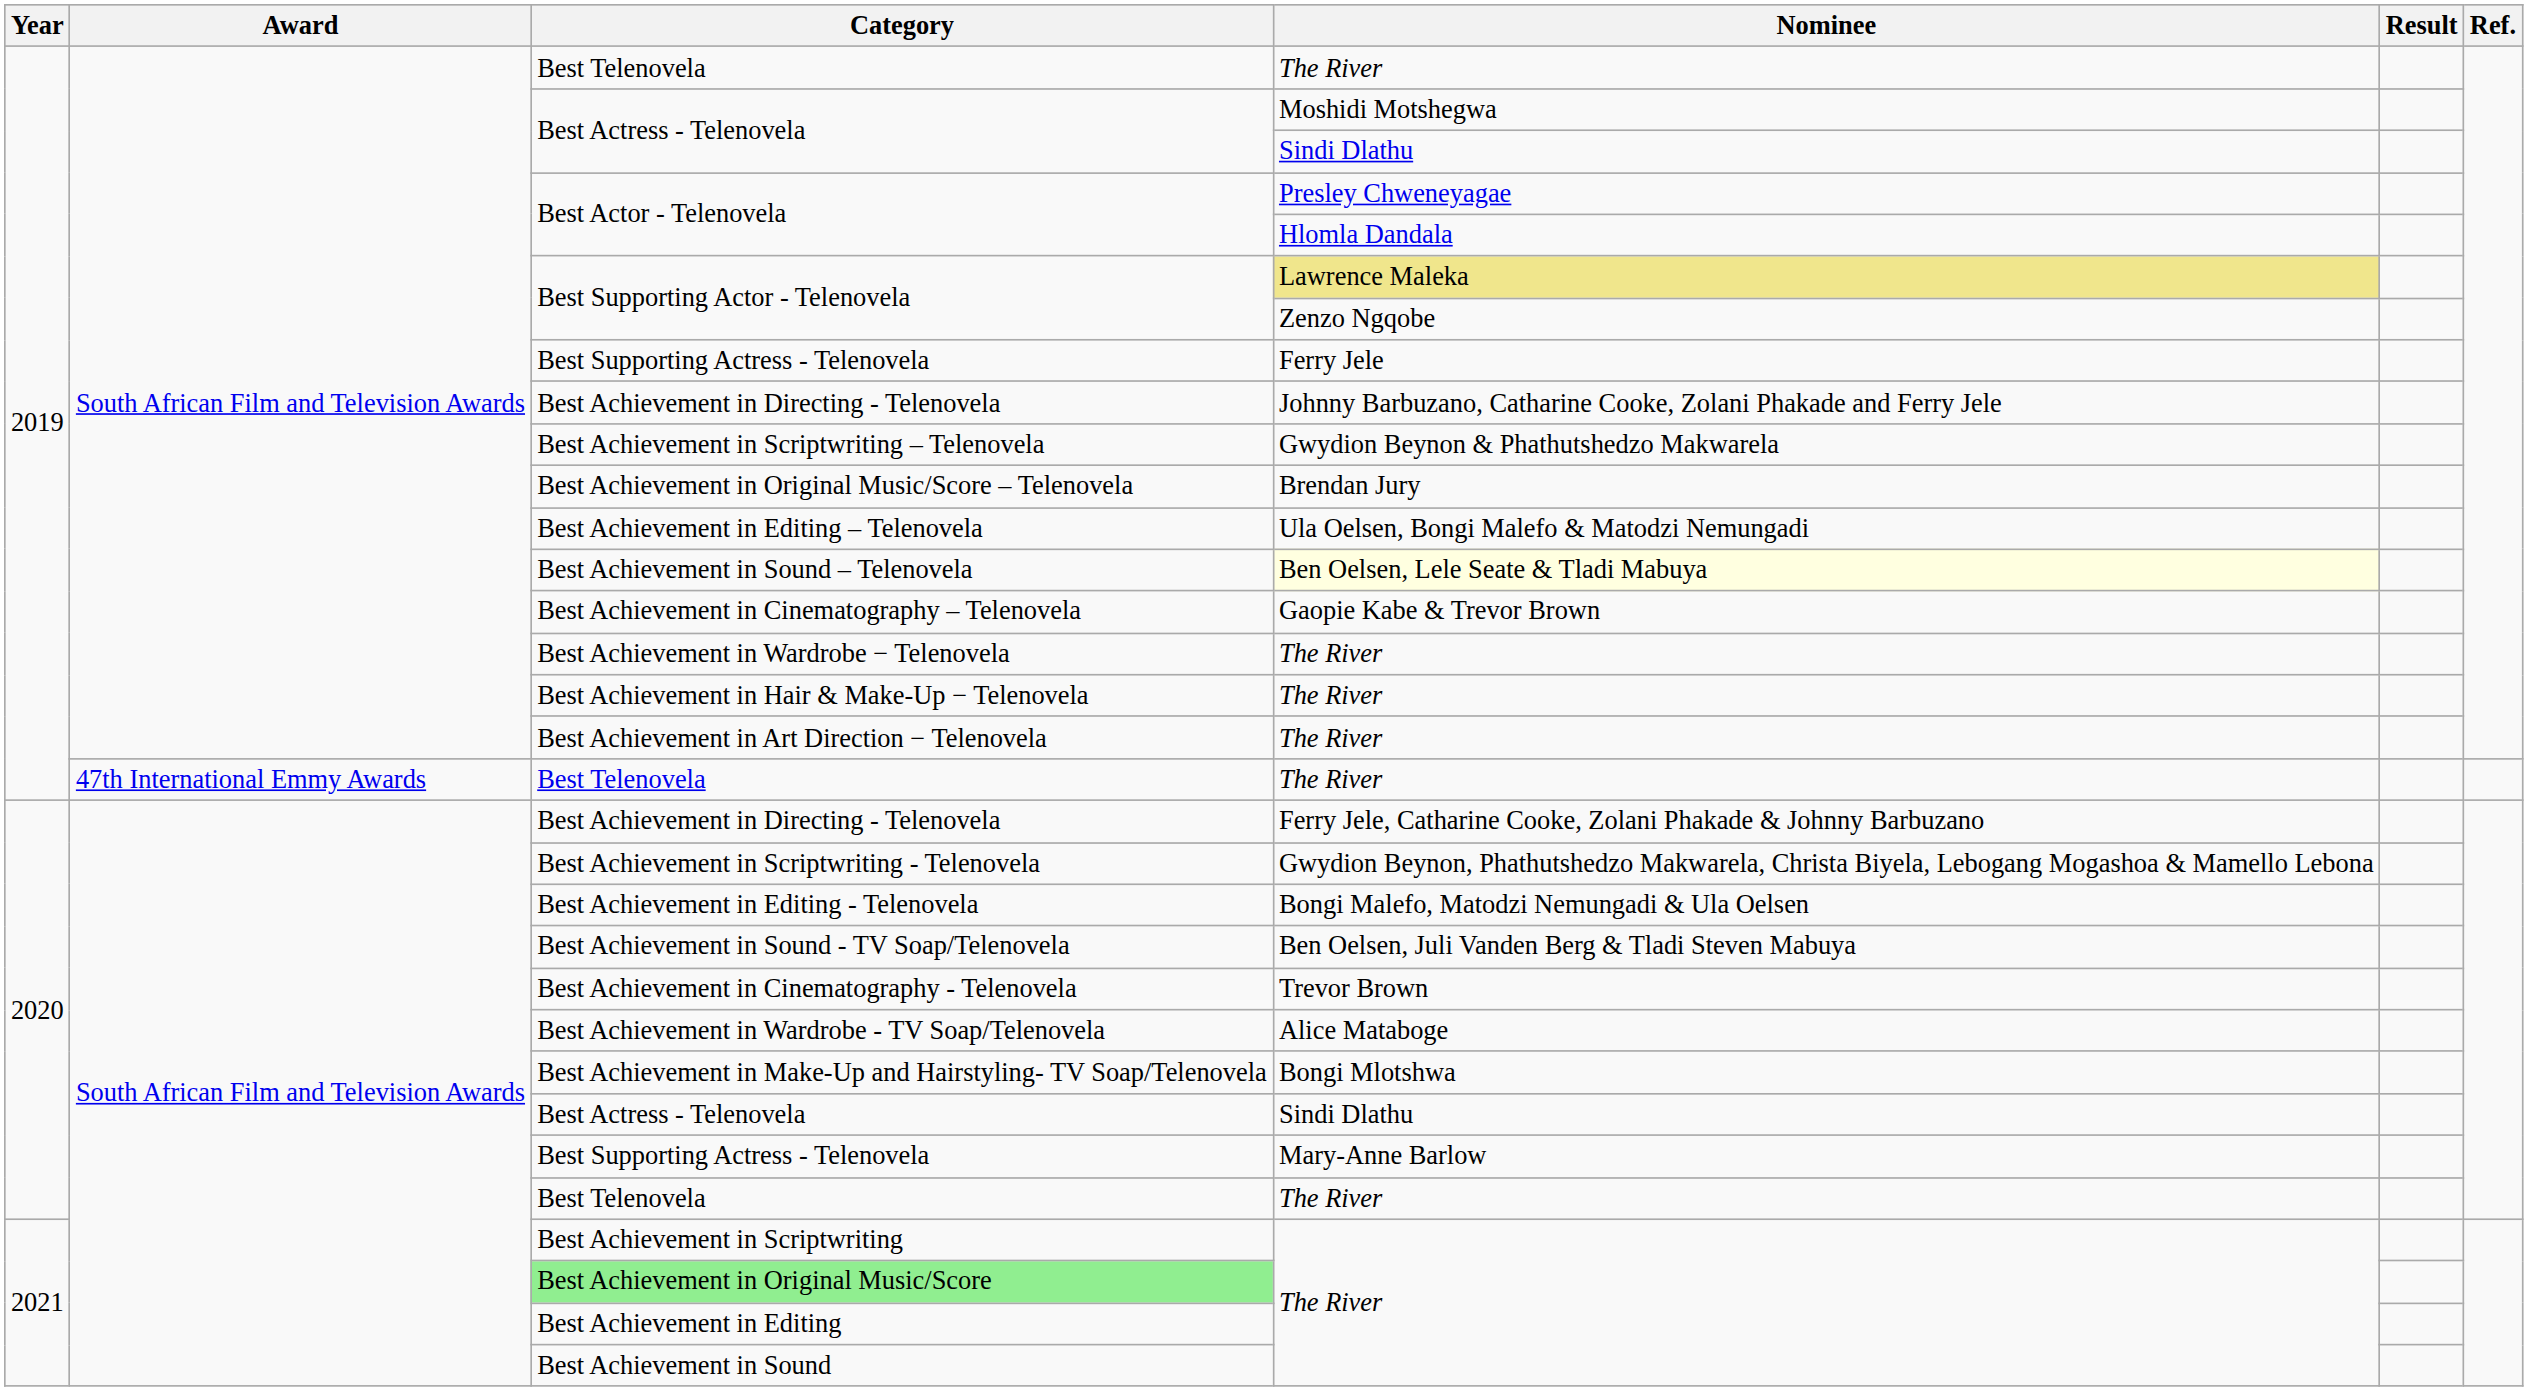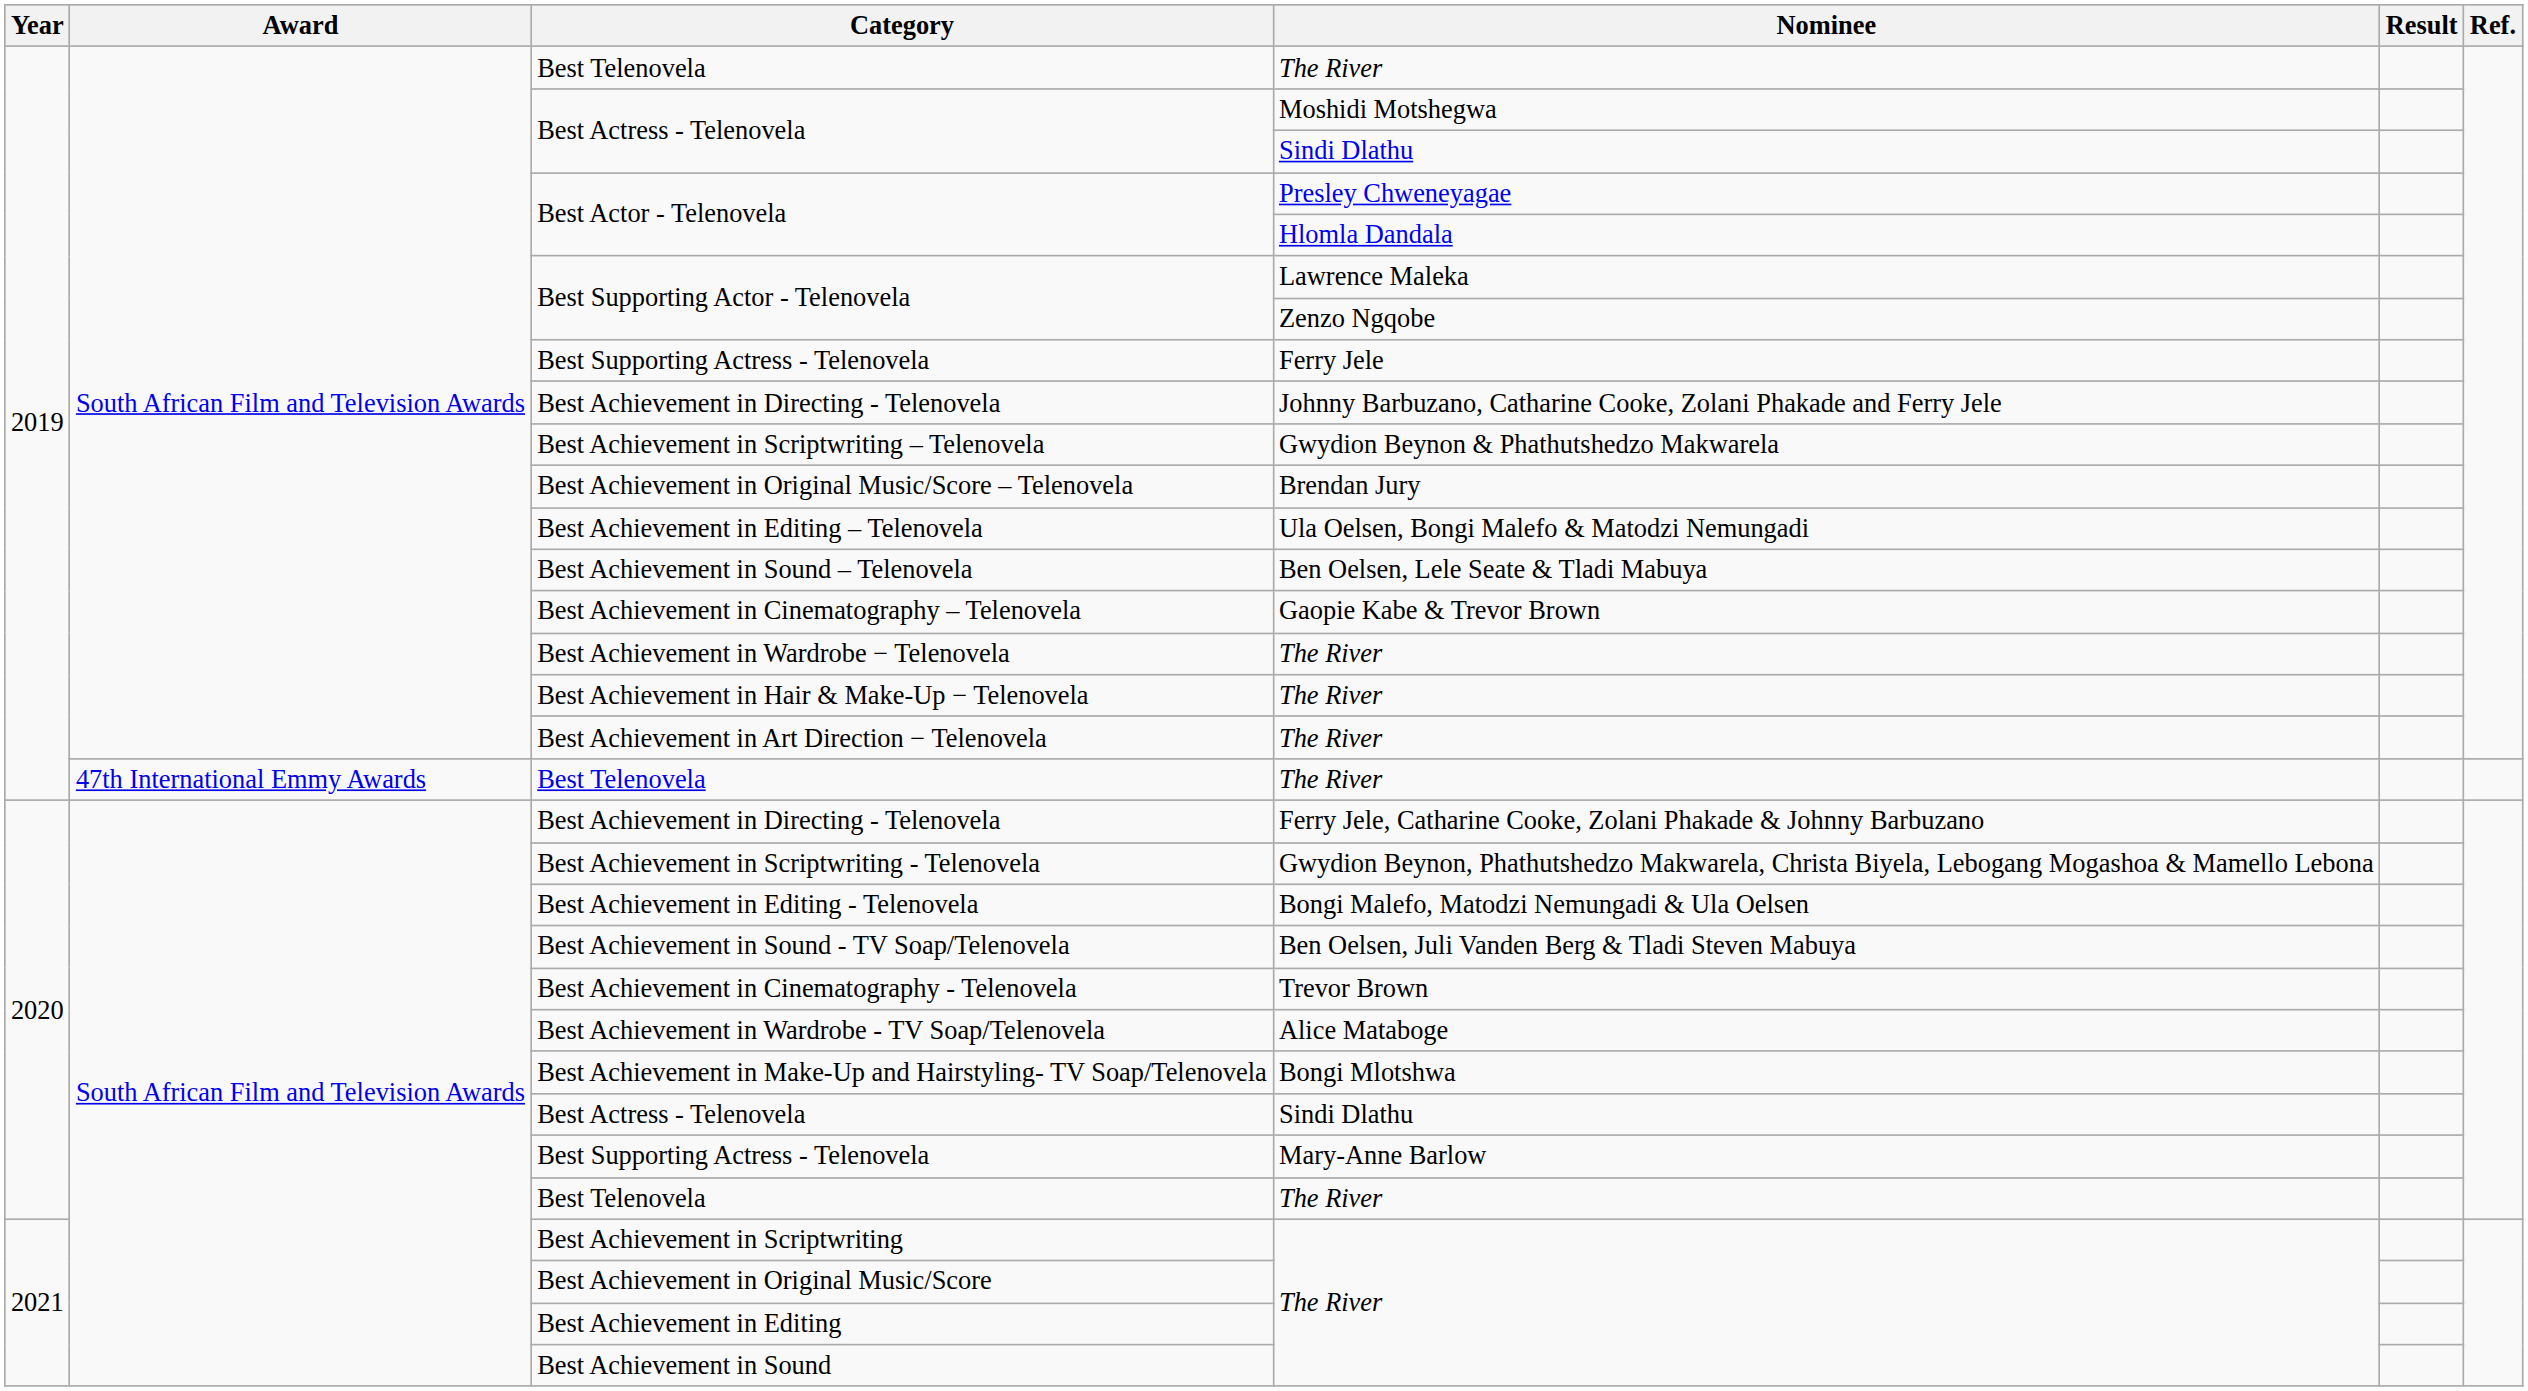(1374, 276) khaki background -> (1374, 276) no background
(1493, 569) lightyellow background -> (1493, 569) no background
(764, 1281) lightgreen background -> (764, 1281) no background
